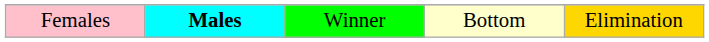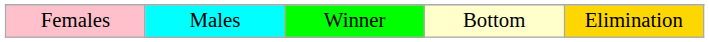(215, 20) bold -> (215, 20) normal
